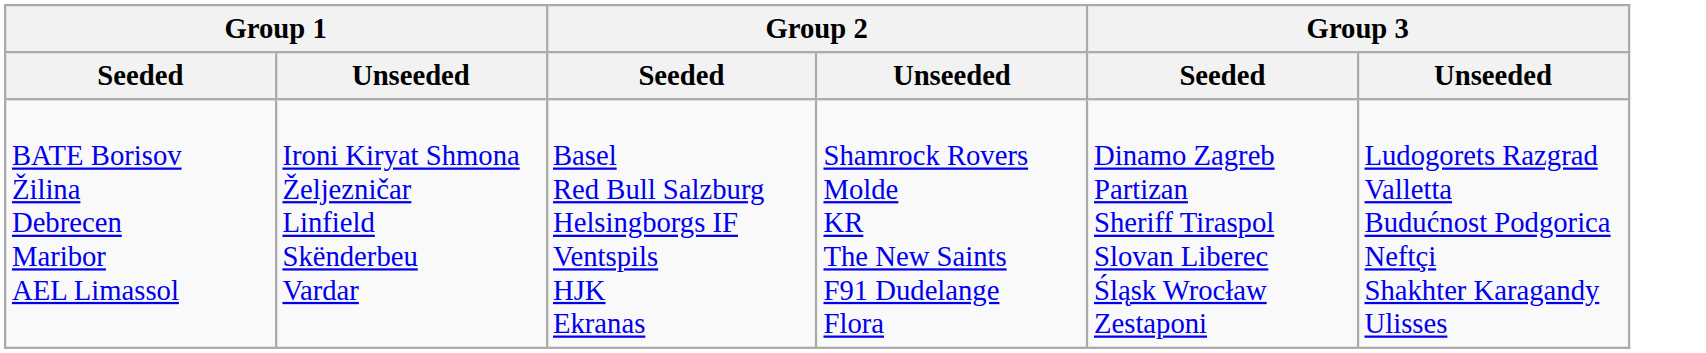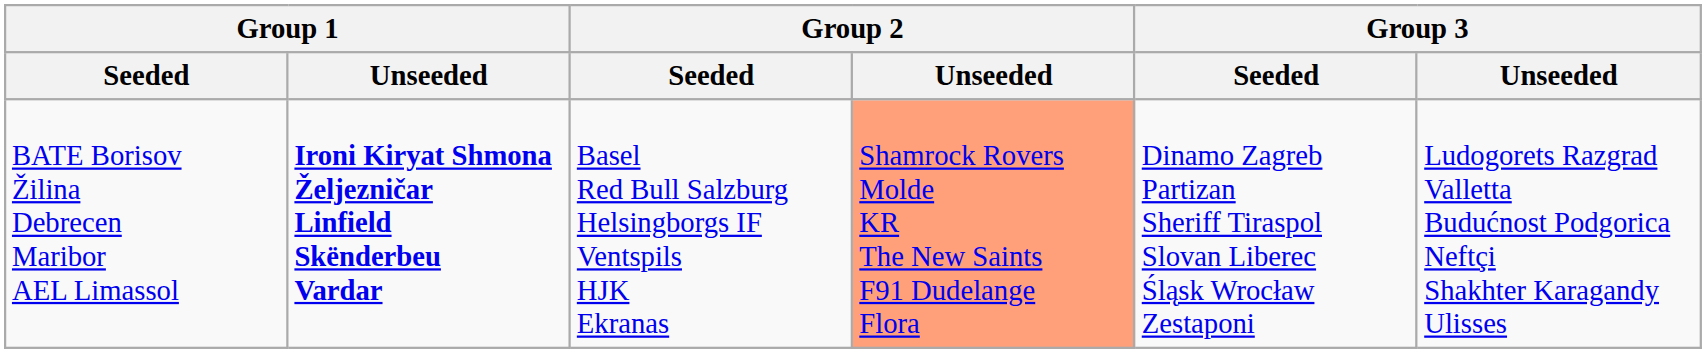(401, 223) normal -> (423, 223) bold
(926, 240) no background -> (962, 240) lightsalmon background
